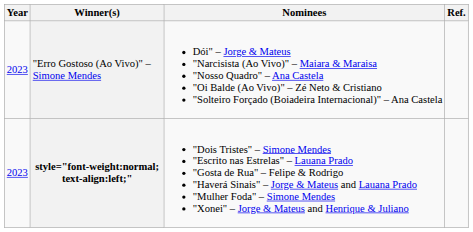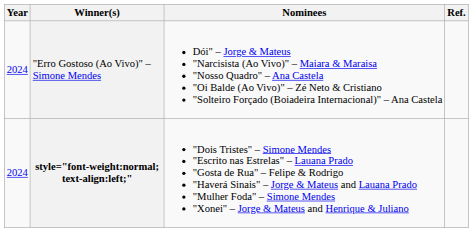(17, 69) 2023 -> (17, 69) 2024
(17, 173) 2023 -> (17, 173) 2024
